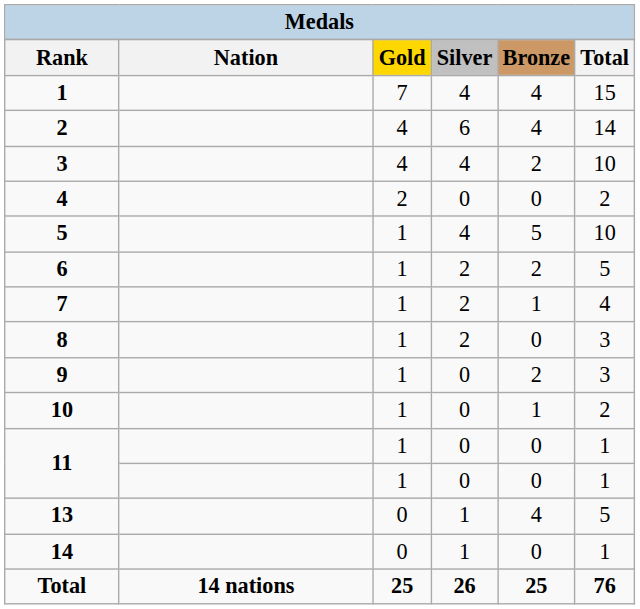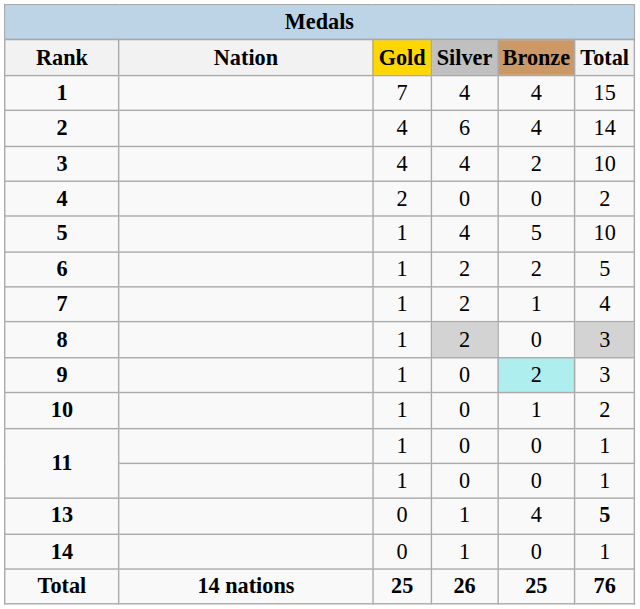(465, 339) no background -> (465, 339) lightgrey background
(605, 339) no background -> (605, 339) lightgrey background
(536, 374) no background -> (536, 374) paleturquoise background
(605, 515) normal -> (605, 515) bold
